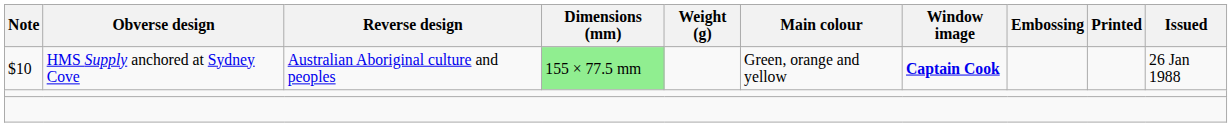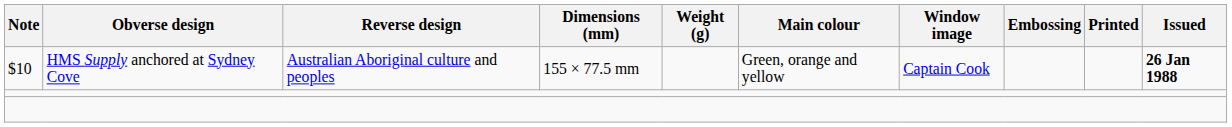(593, 68) lightgreen background -> (591, 68) no background
(953, 68) bold -> (946, 68) normal
(1169, 68) normal -> (1168, 68) bold
